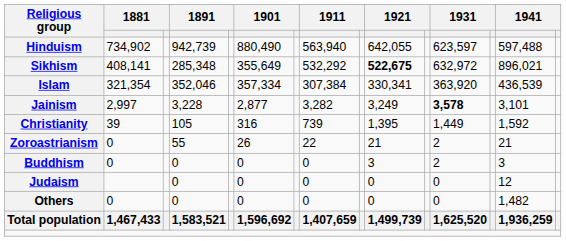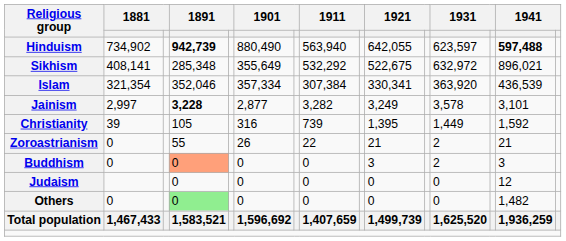(194, 47) normal -> (194, 47) bold
(520, 47) normal -> (520, 47) bold
(390, 66) bold -> (390, 66) normal
(187, 104) normal -> (187, 104) bold
(448, 104) bold -> (448, 104) normal
(175, 162) no background -> (175, 162) lightsalmon background
(175, 201) no background -> (175, 201) lightgreen background
